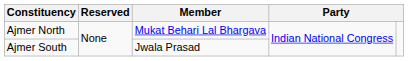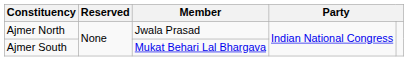(200, 30) Mukat Behari Lal Bhargava -> (167, 30) Jwala Prasad
(167, 47) Jwala Prasad -> (200, 47) Mukat Behari Lal Bhargava
